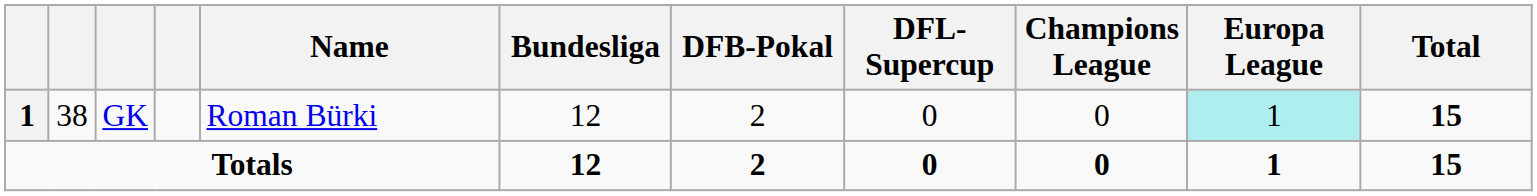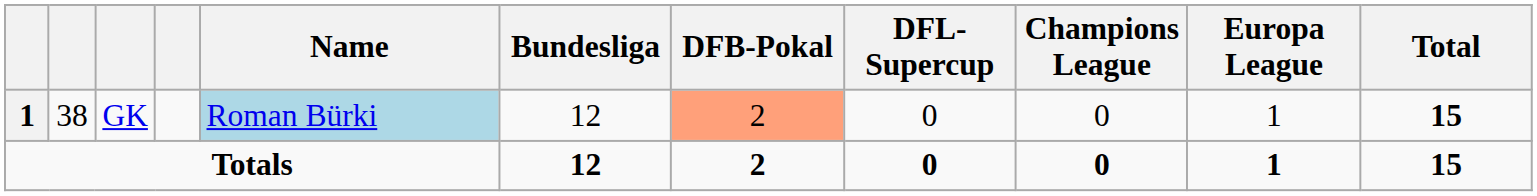(292, 114) no background -> (292, 114) lightblue background
(758, 114) no background -> (758, 114) lightsalmon background
(1274, 114) paleturquoise background -> (1274, 114) no background
